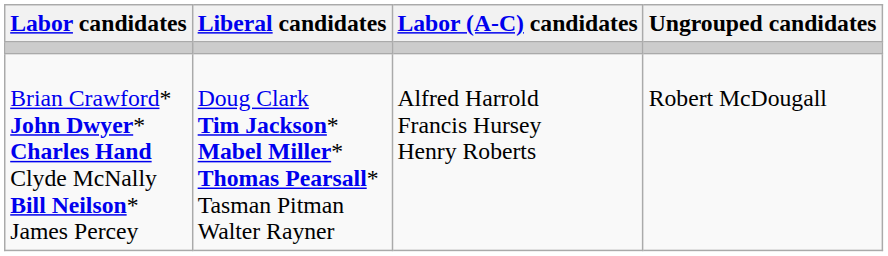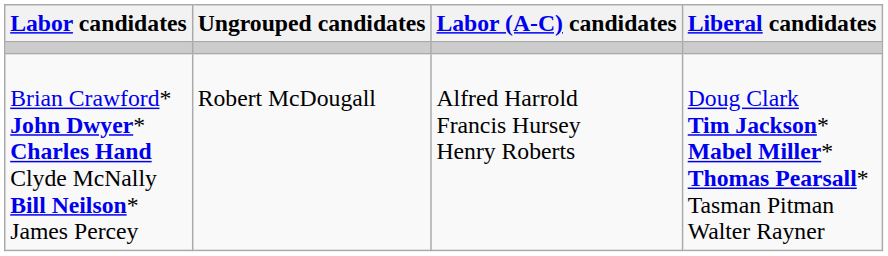columns swapped: (292, 23) <-> (763, 23)
